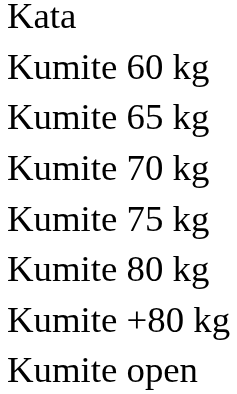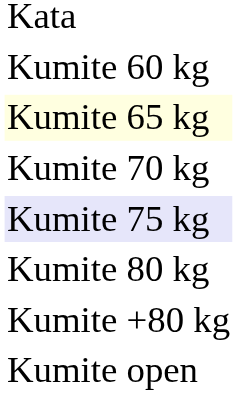(108, 117) no background -> (108, 117) lightyellow background
(108, 218) no background -> (108, 218) lavender background
